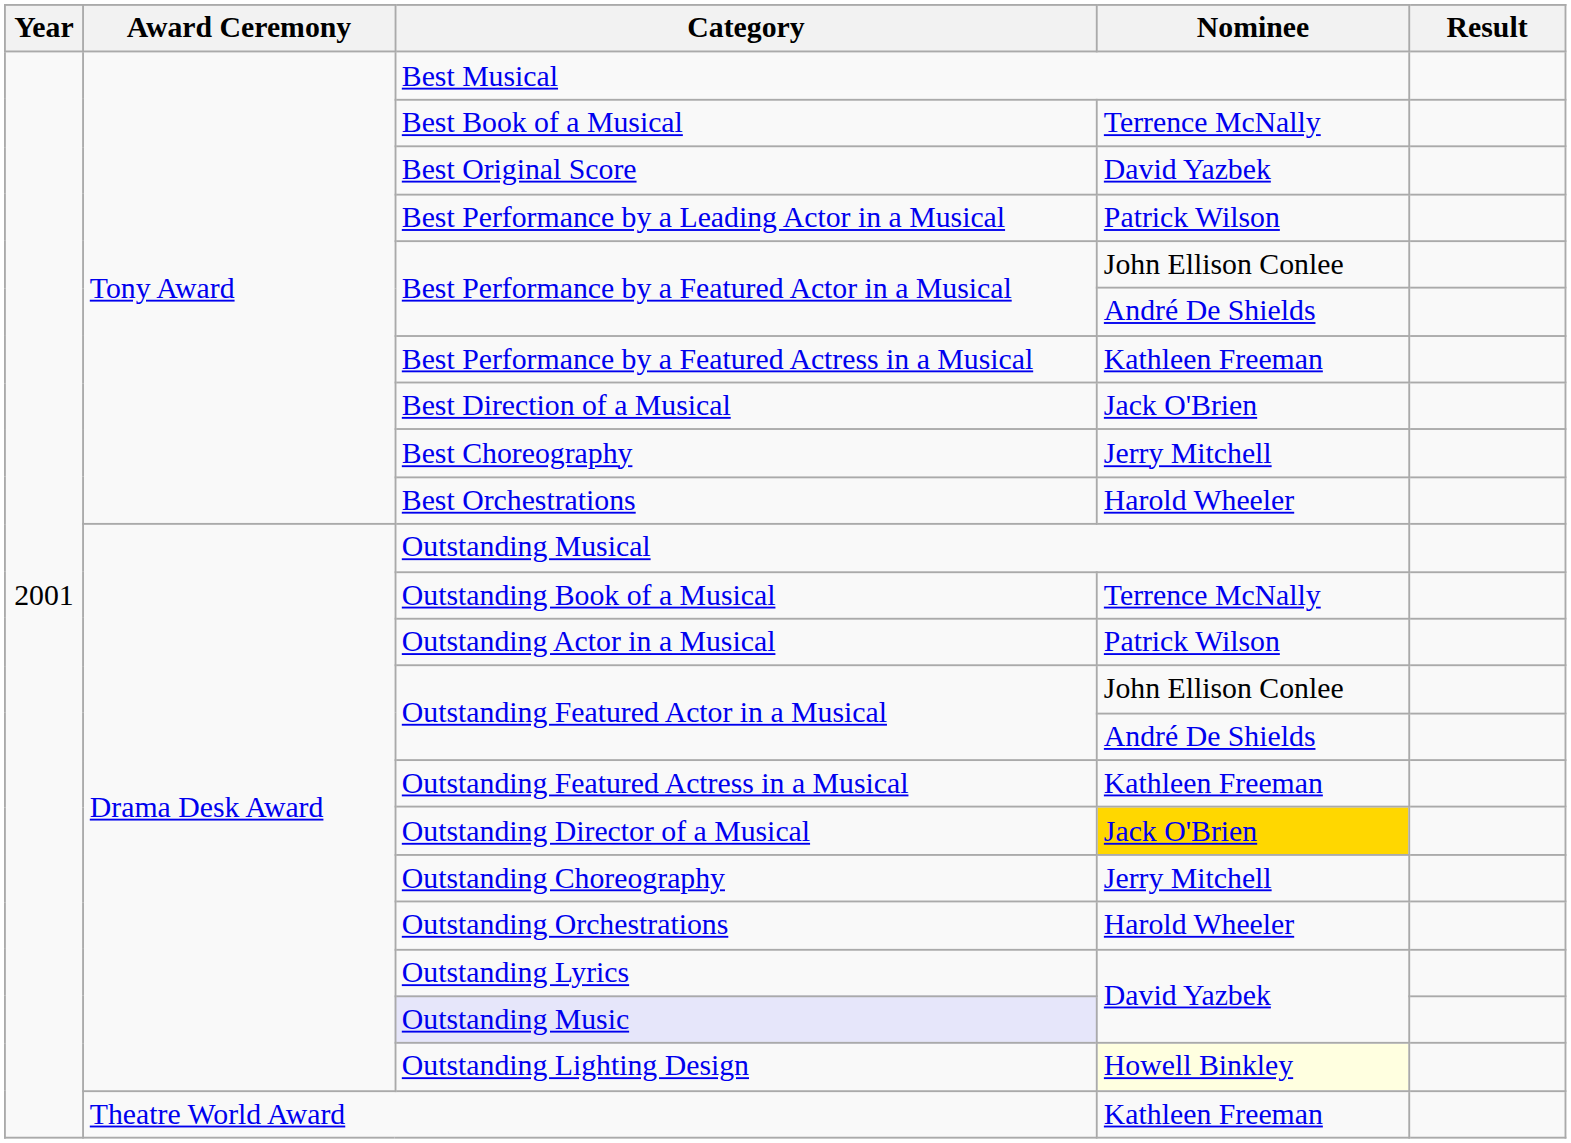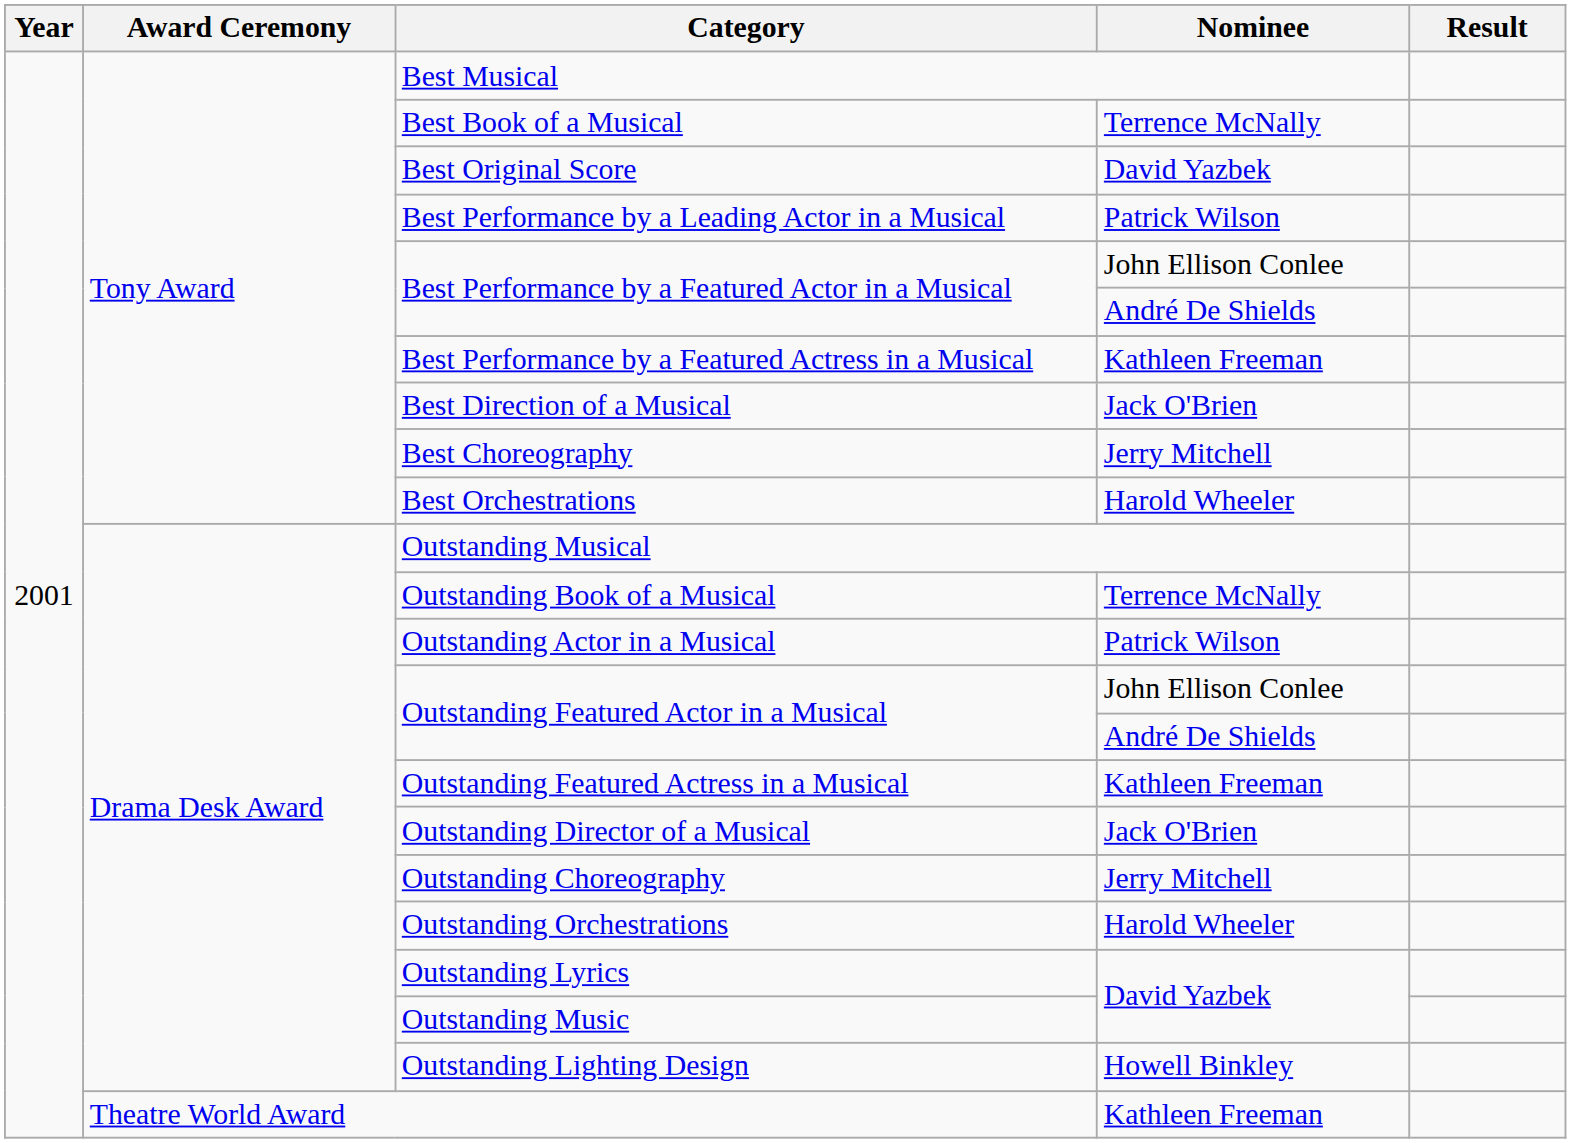(1181, 830) gold background -> (1181, 830) no background
(515, 1019) lavender background -> (515, 1019) no background
(1199, 1066) lightyellow background -> (1199, 1066) no background
